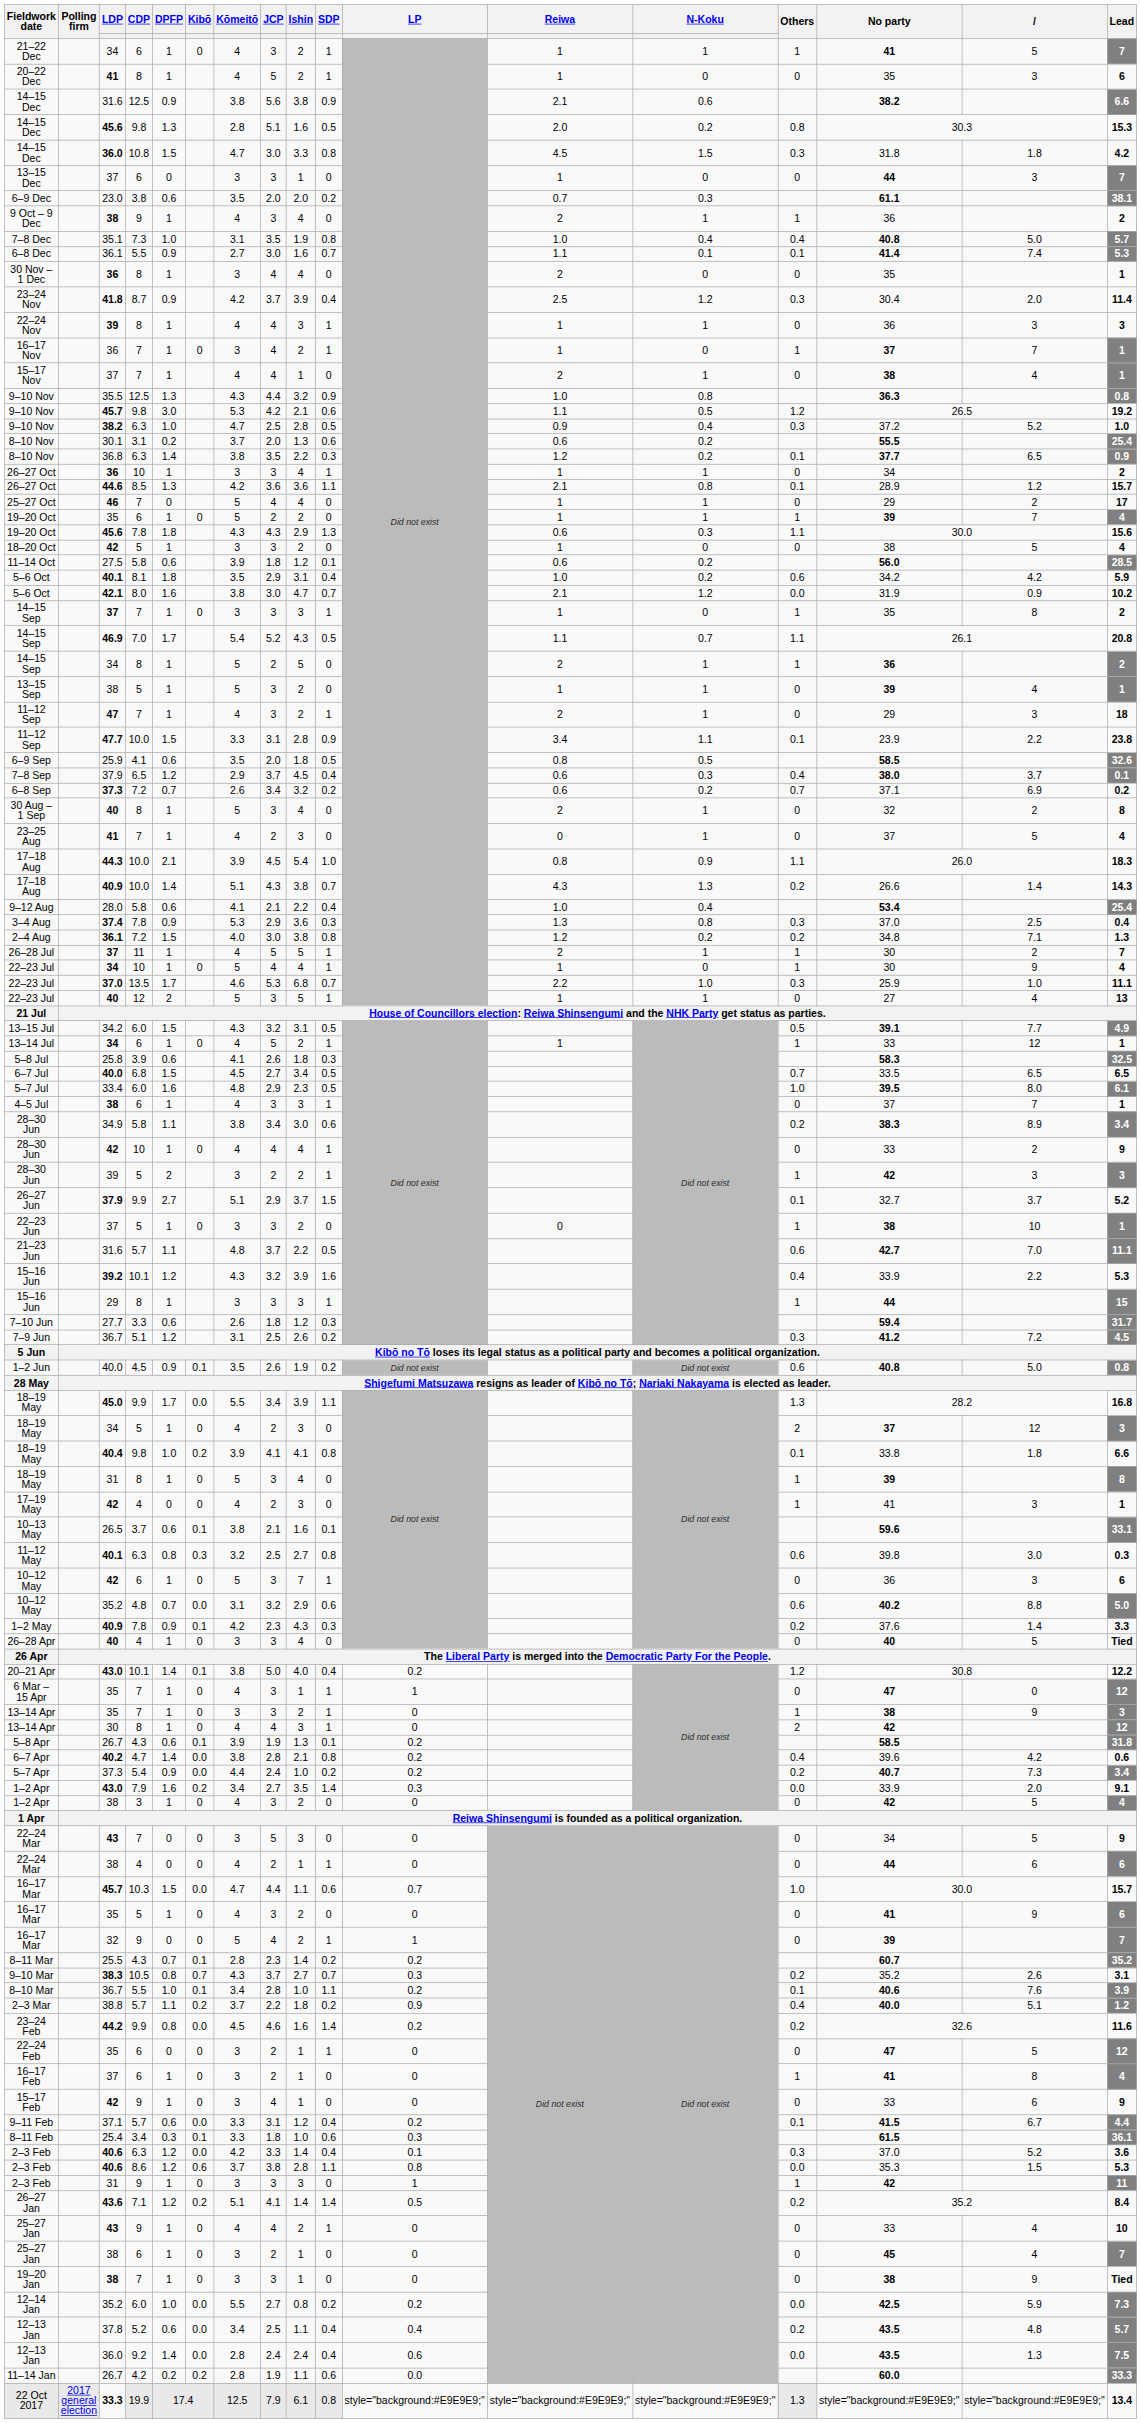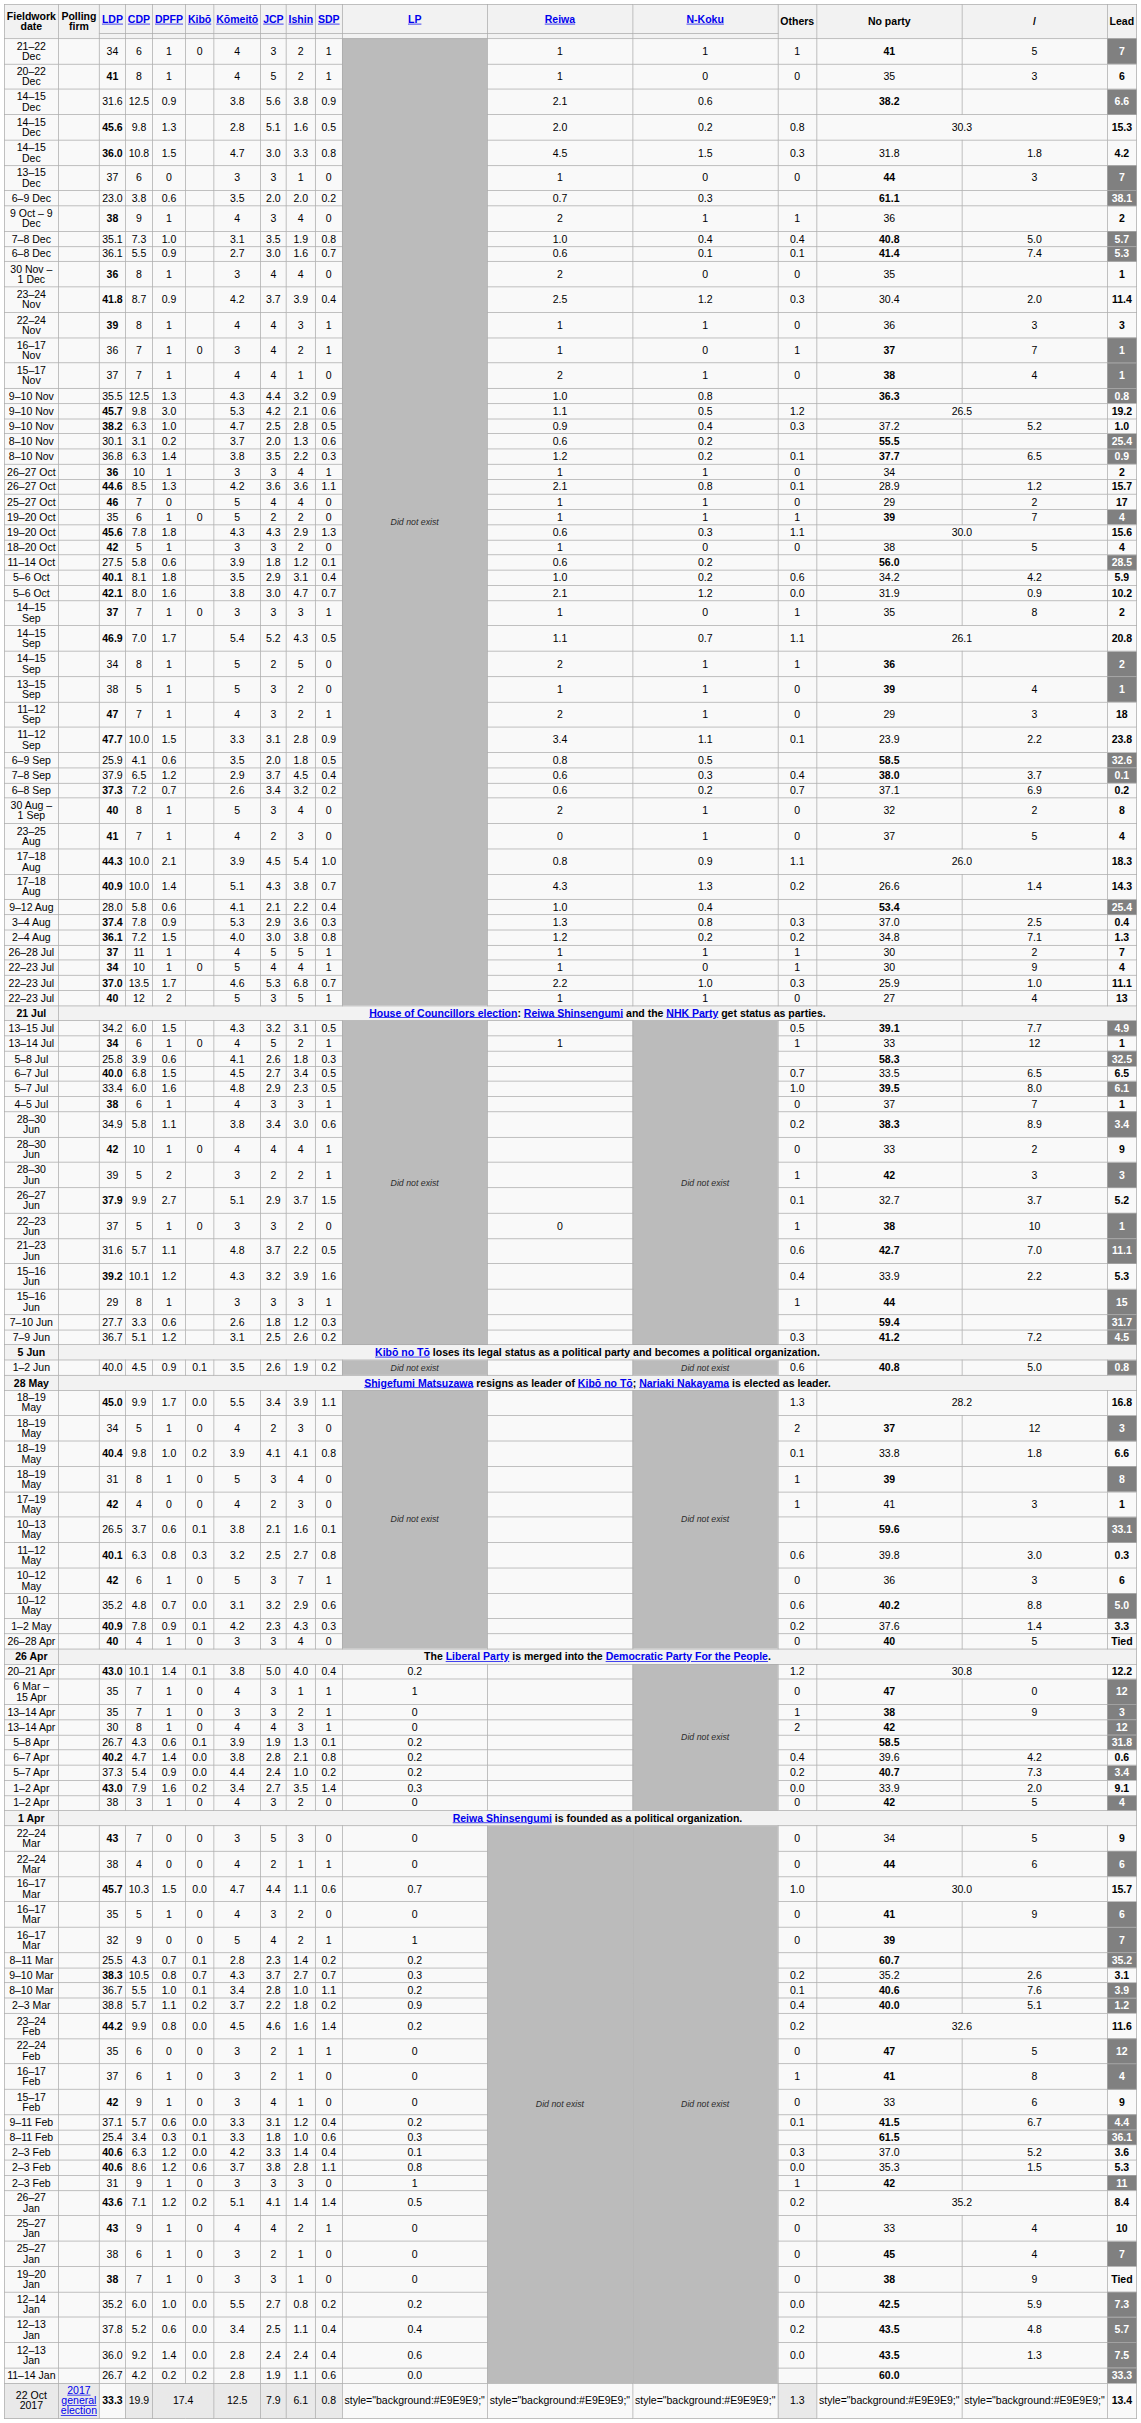(560, 254) 1.1 -> (560, 254) 0.6
(560, 953) 2 -> (560, 953) 1
